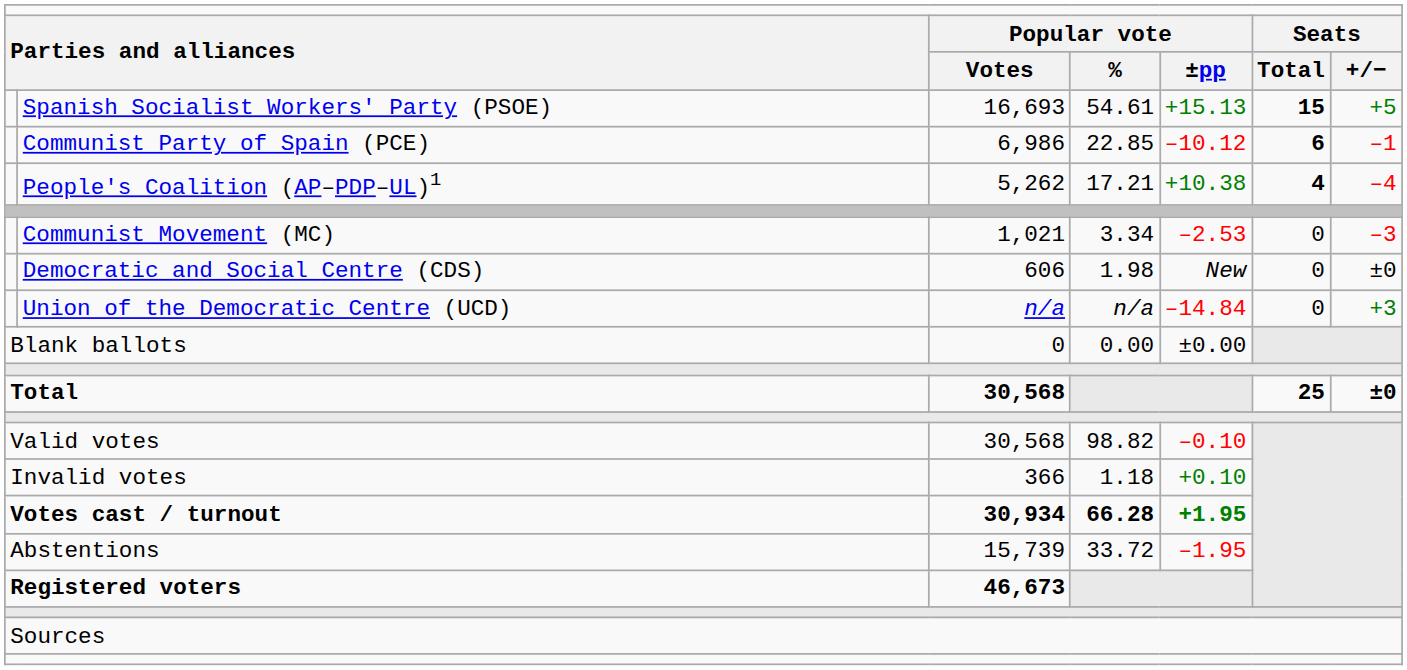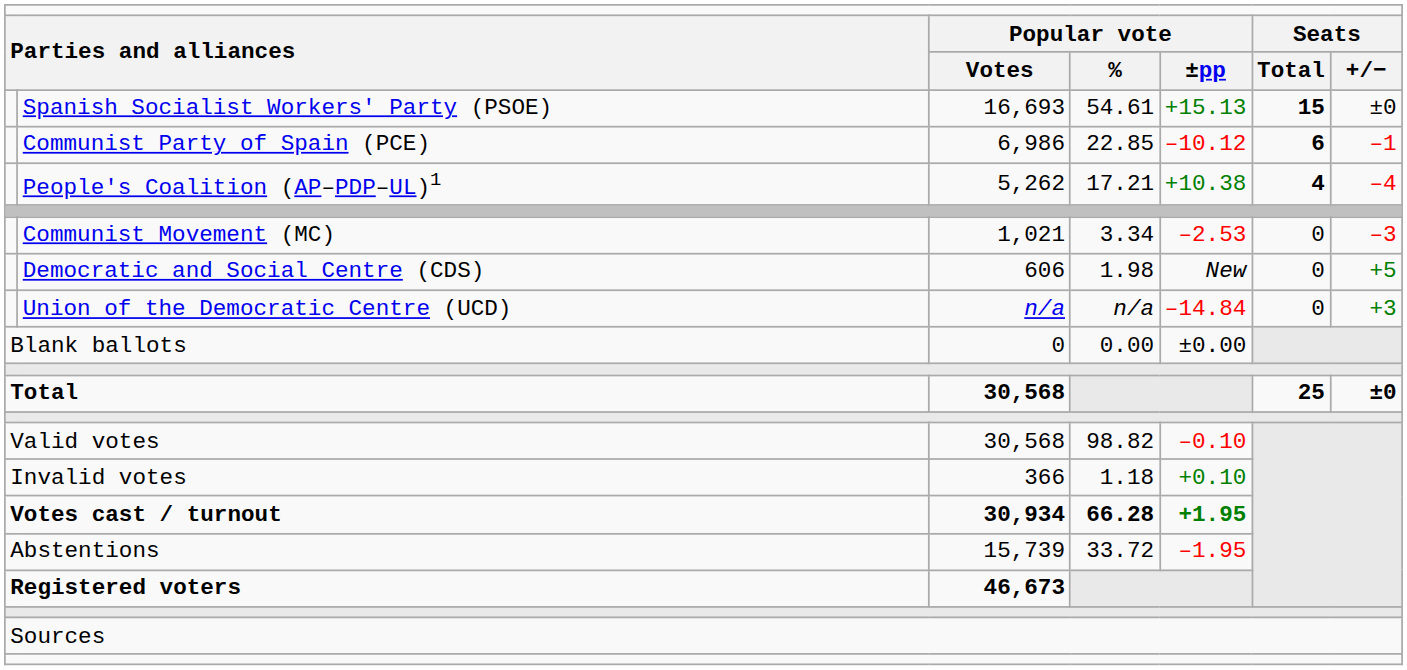(1383, 108) +5 -> (1383, 108) ±0
(1383, 272) ±0 -> (1383, 272) +5
